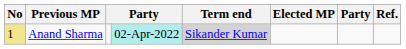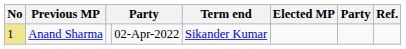(147, 34) paleturquoise background -> (147, 34) no background
(226, 34) lightgrey background -> (226, 34) no background
